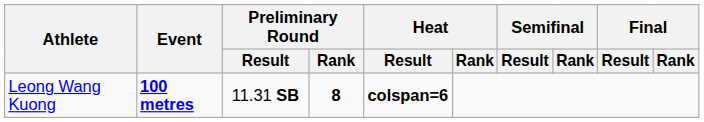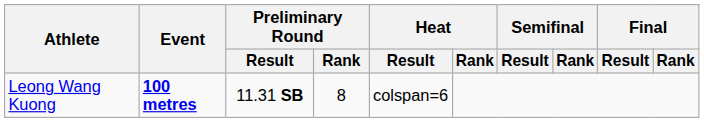(336, 96) bold -> (341, 96) normal
(408, 96) bold -> (411, 96) normal
